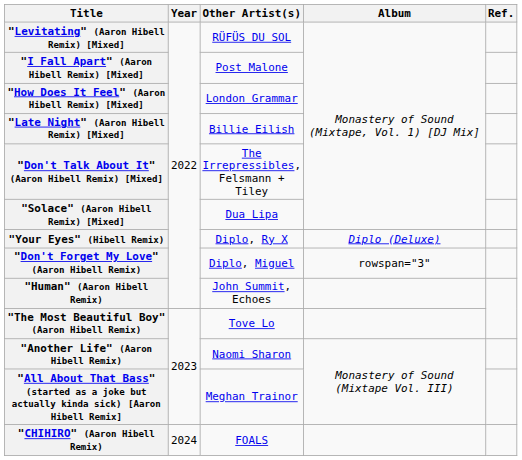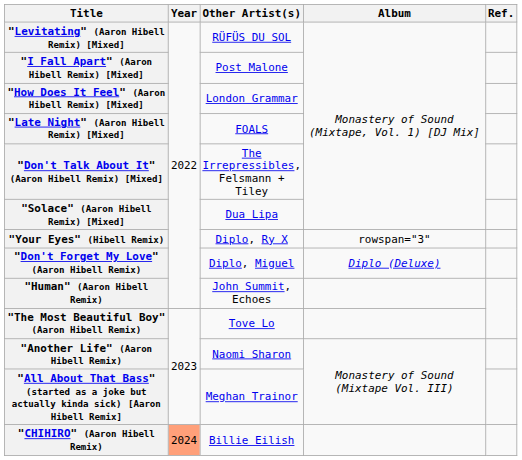(252, 129) Billie Eilish -> (252, 129) FOALS
(394, 239) Diplo (Deluxe) -> (394, 239) rowspan="3"
(394, 263) rowspan="3" -> (394, 263) Diplo (Deluxe)
(184, 440) no background -> (184, 440) lightsalmon background
(252, 440) FOALS -> (252, 440) Billie Eilish
